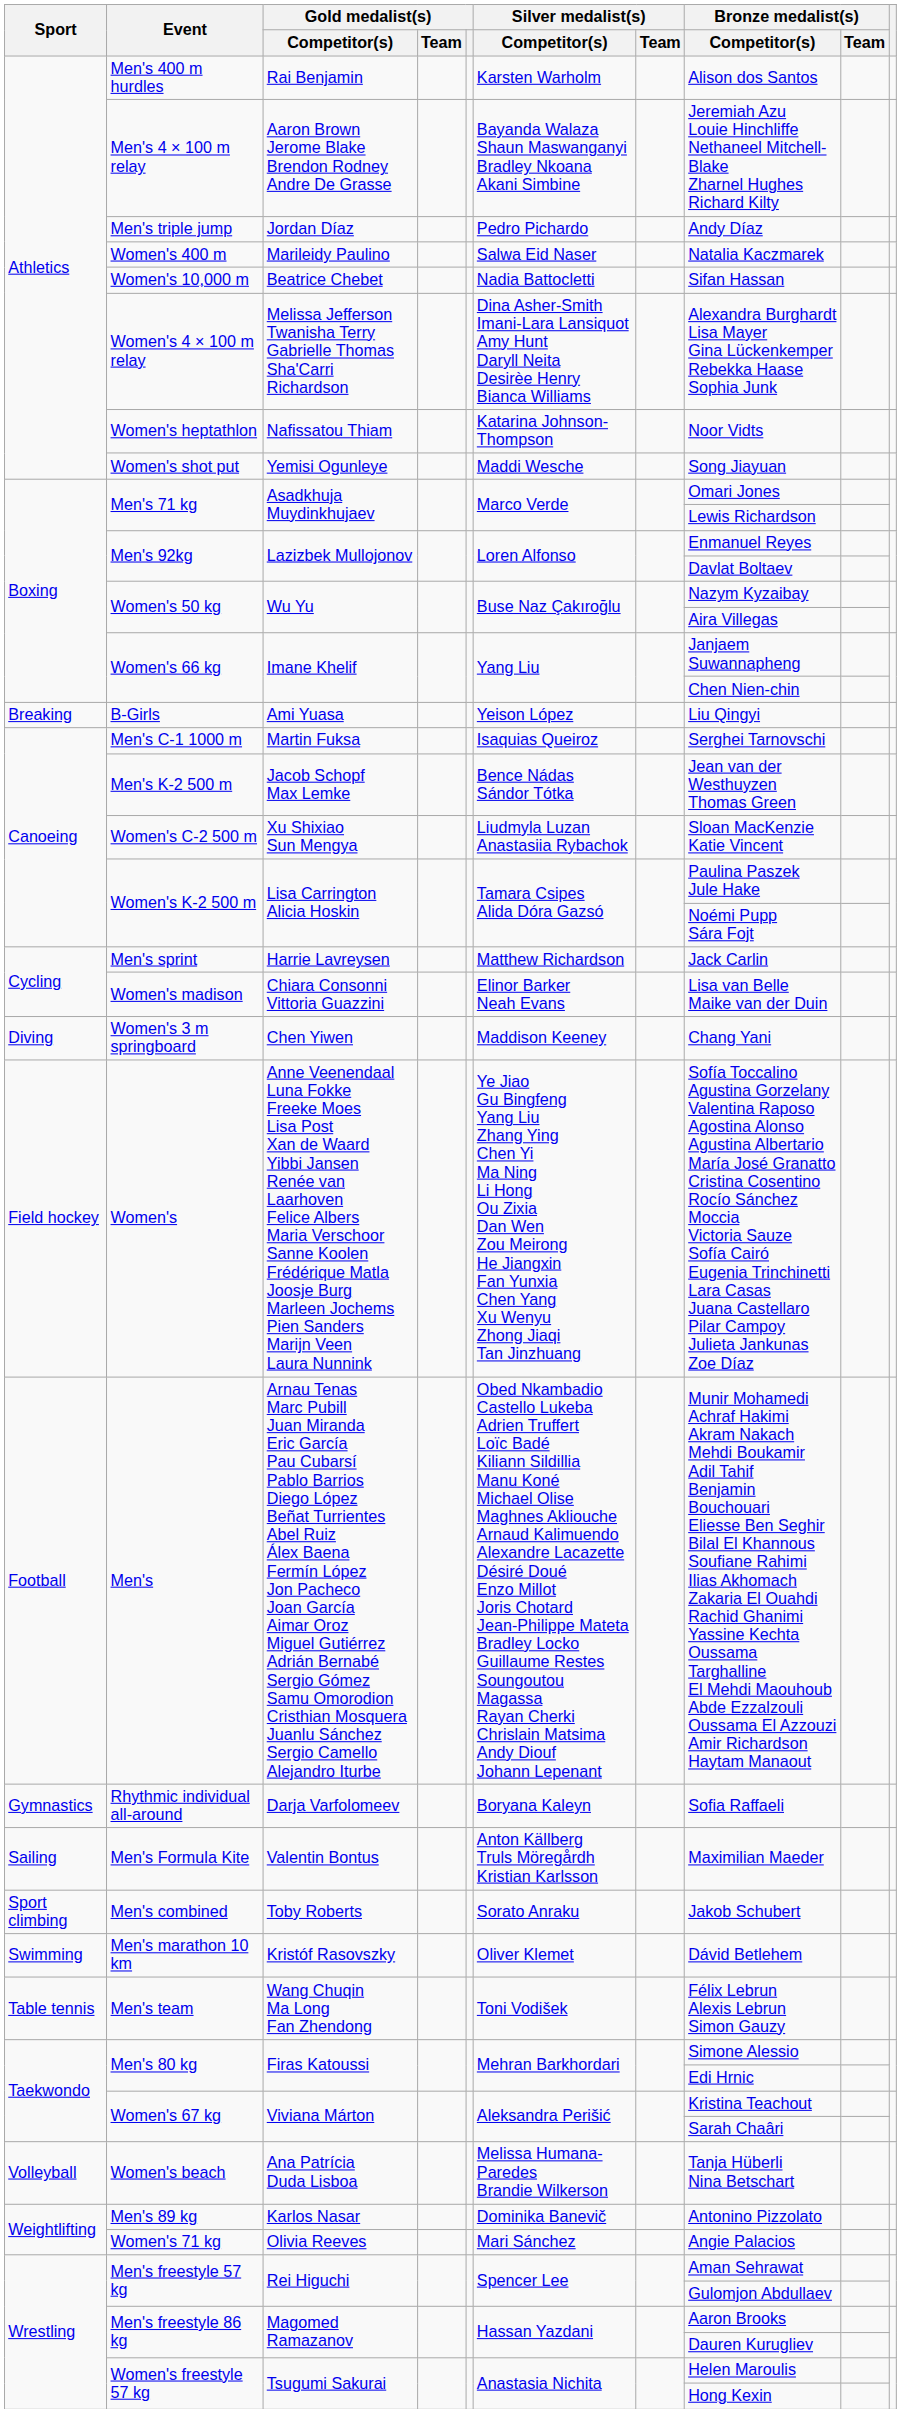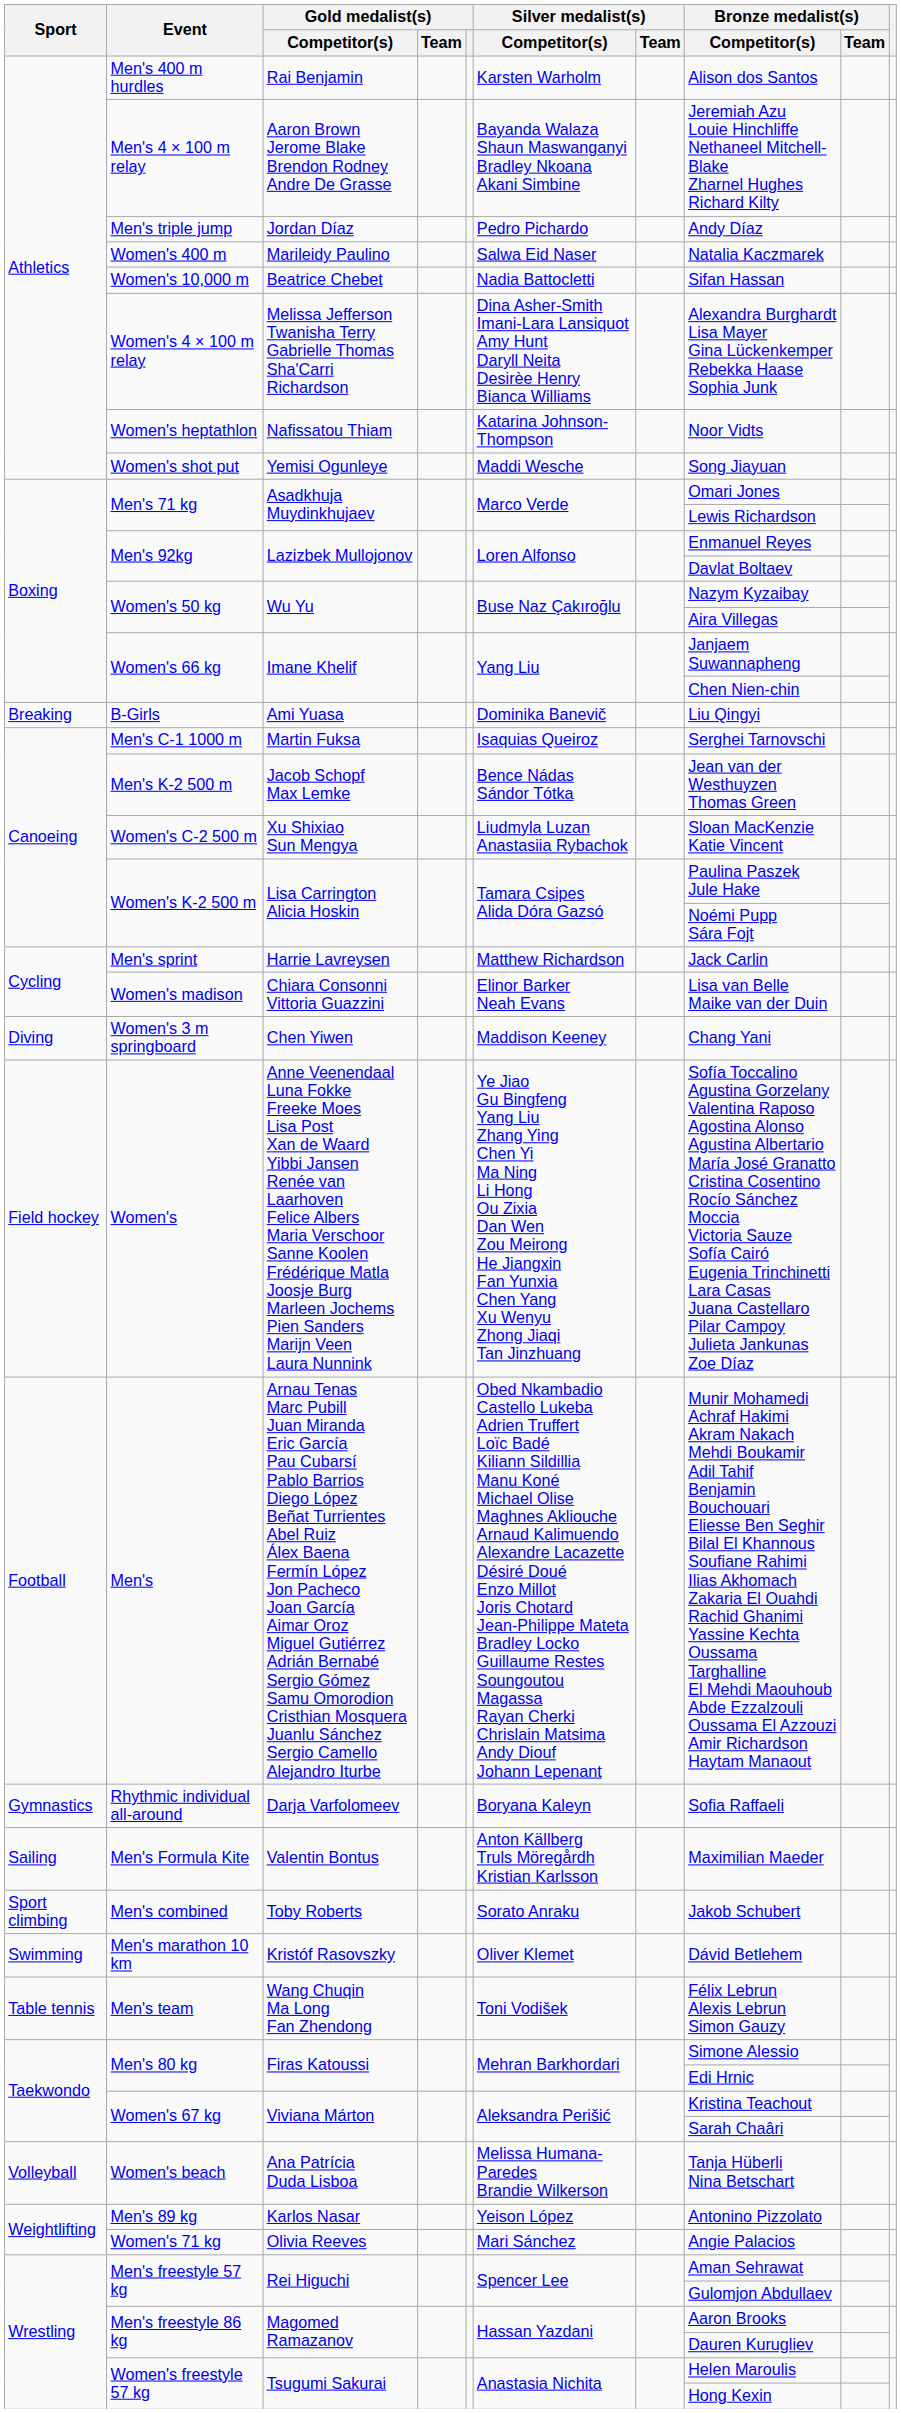(525, 714) Yeison López -> (542, 714) Dominika Banevič
(542, 2216) Dominika Banevič -> (525, 2216) Yeison López
